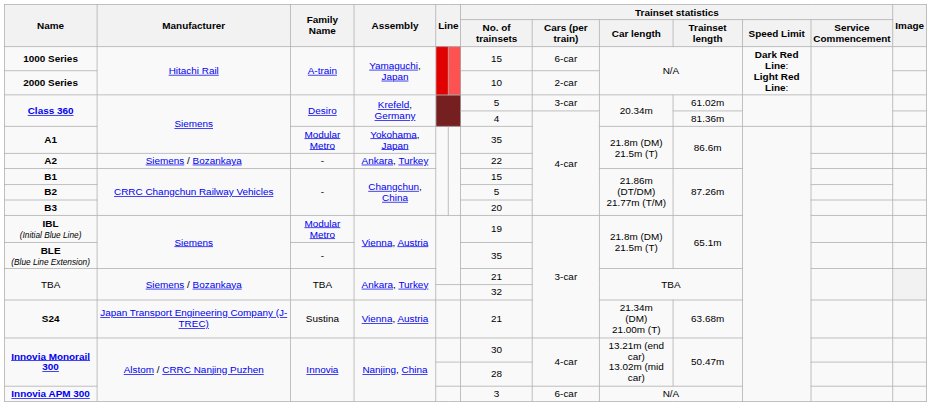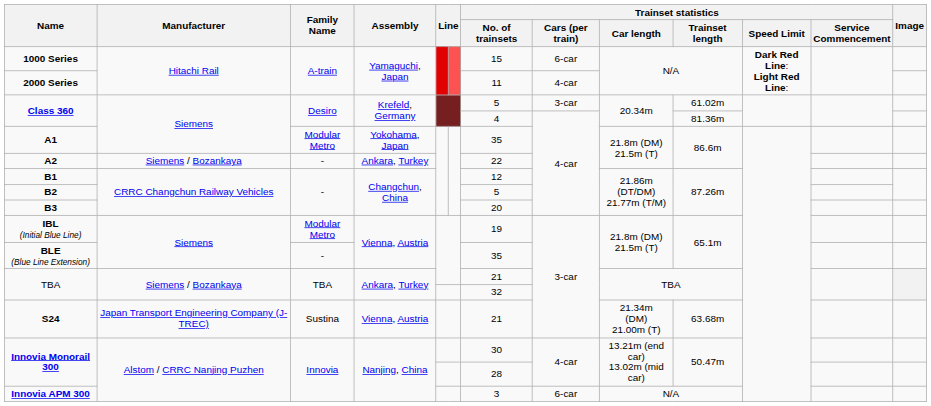(497, 83) 10 -> (497, 83) 11
(566, 83) 2-car -> (566, 83) 4-car
(497, 176) 15 -> (497, 176) 12
